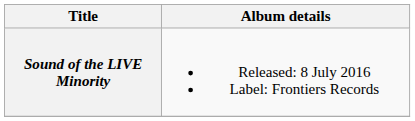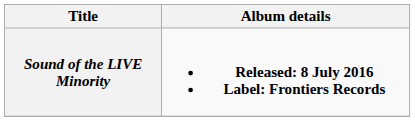(286, 81) normal -> (286, 81) bold
